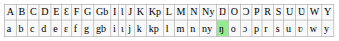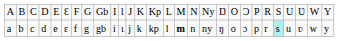(180, 28) normal -> (181, 28) bold
(222, 28) lightgreen background -> (222, 28) no background
(278, 28) no background -> (278, 28) paleturquoise background
